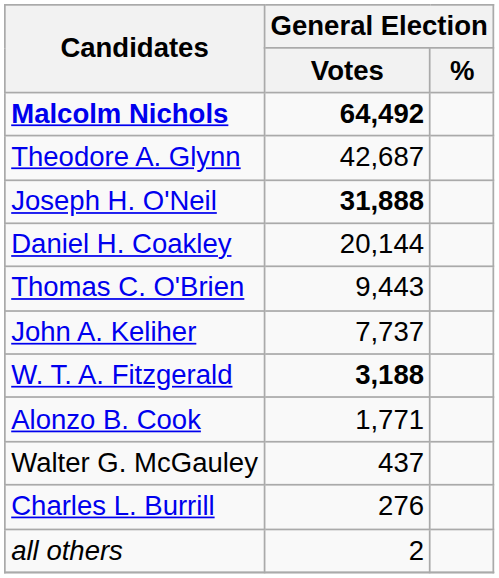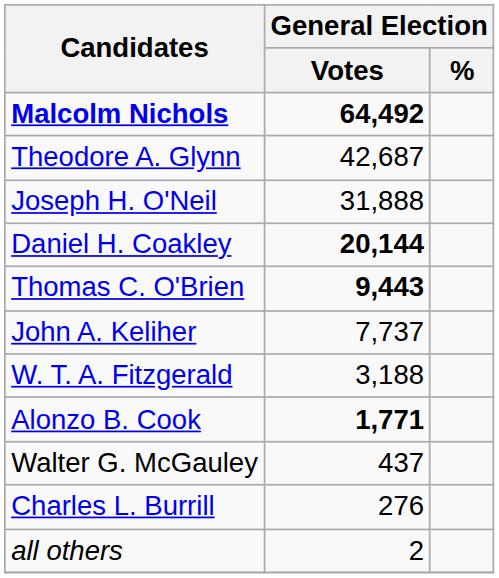(382, 200) bold -> (382, 200) normal
(382, 244) normal -> (382, 244) bold
(390, 288) normal -> (390, 288) bold
(390, 375) bold -> (390, 375) normal
(390, 419) normal -> (390, 419) bold
